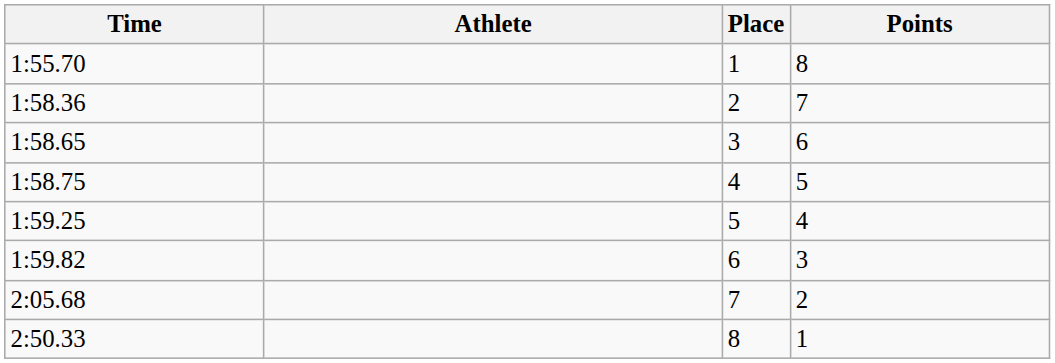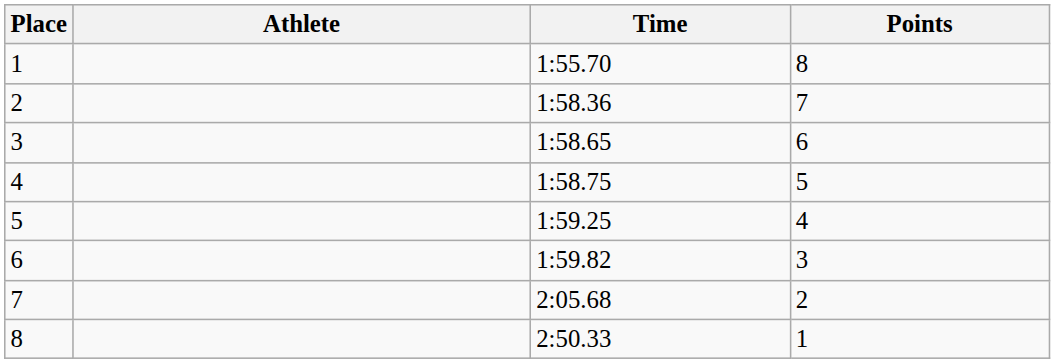columns swapped: (756, 24) <-> (134, 24)
